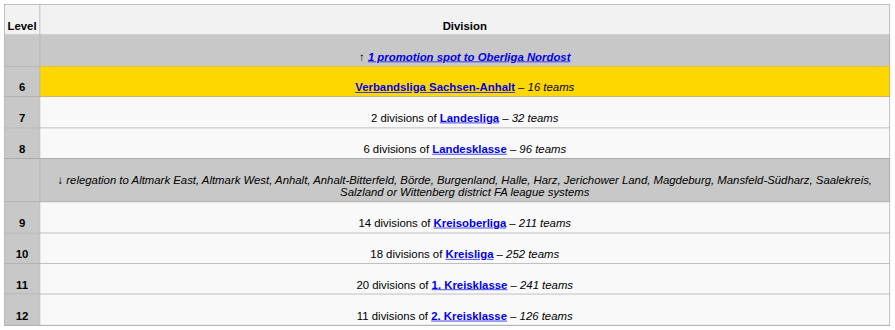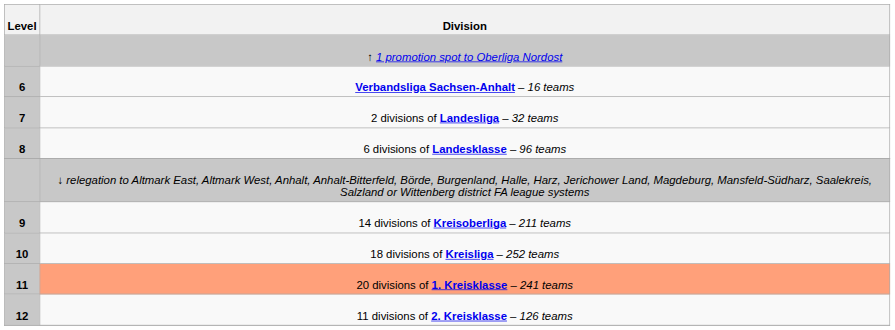(465, 57) bold -> (465, 57) normal
(465, 87) gold background -> (465, 87) no background
(465, 285) no background -> (465, 285) lightsalmon background
